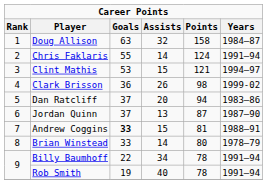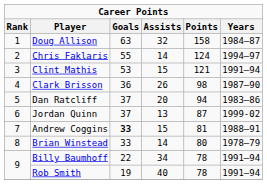(241, 56) 1991–94 -> (241, 56) 1994–97
(241, 70) 1994–97 -> (241, 70) 1991–94
(241, 85) 1999-02 -> (241, 85) 1987–90
(241, 114) 1987–90 -> (241, 114) 1999-02
